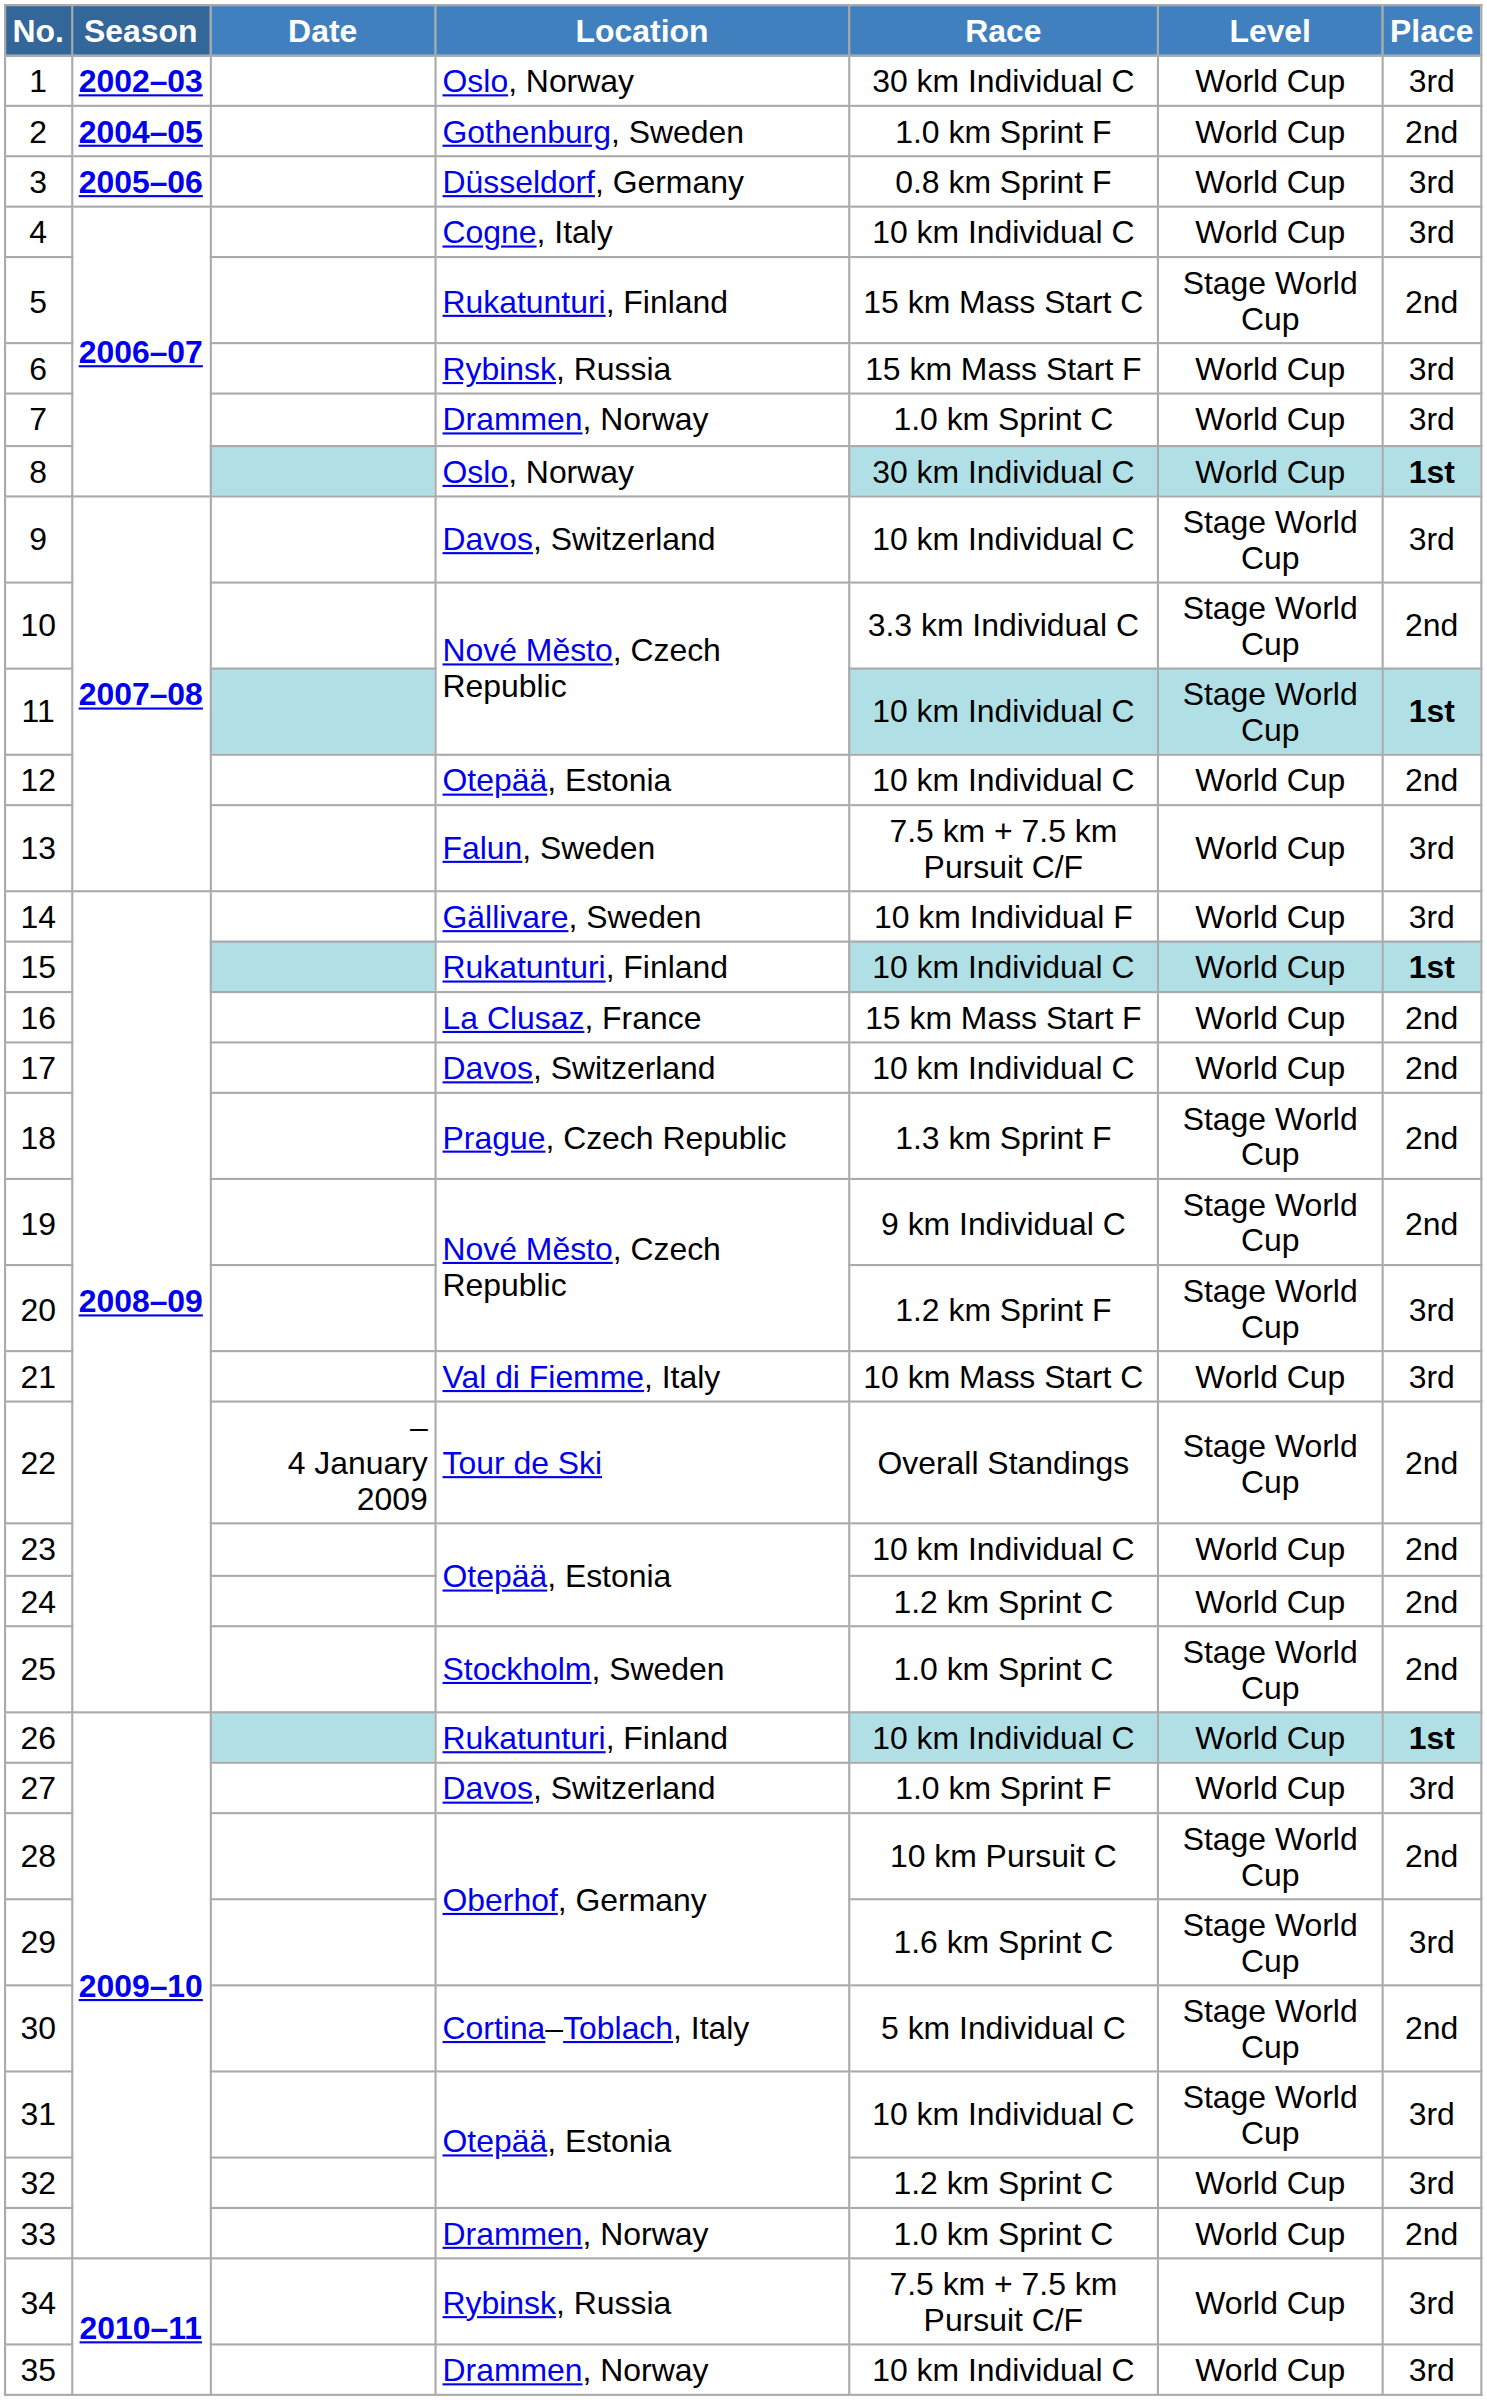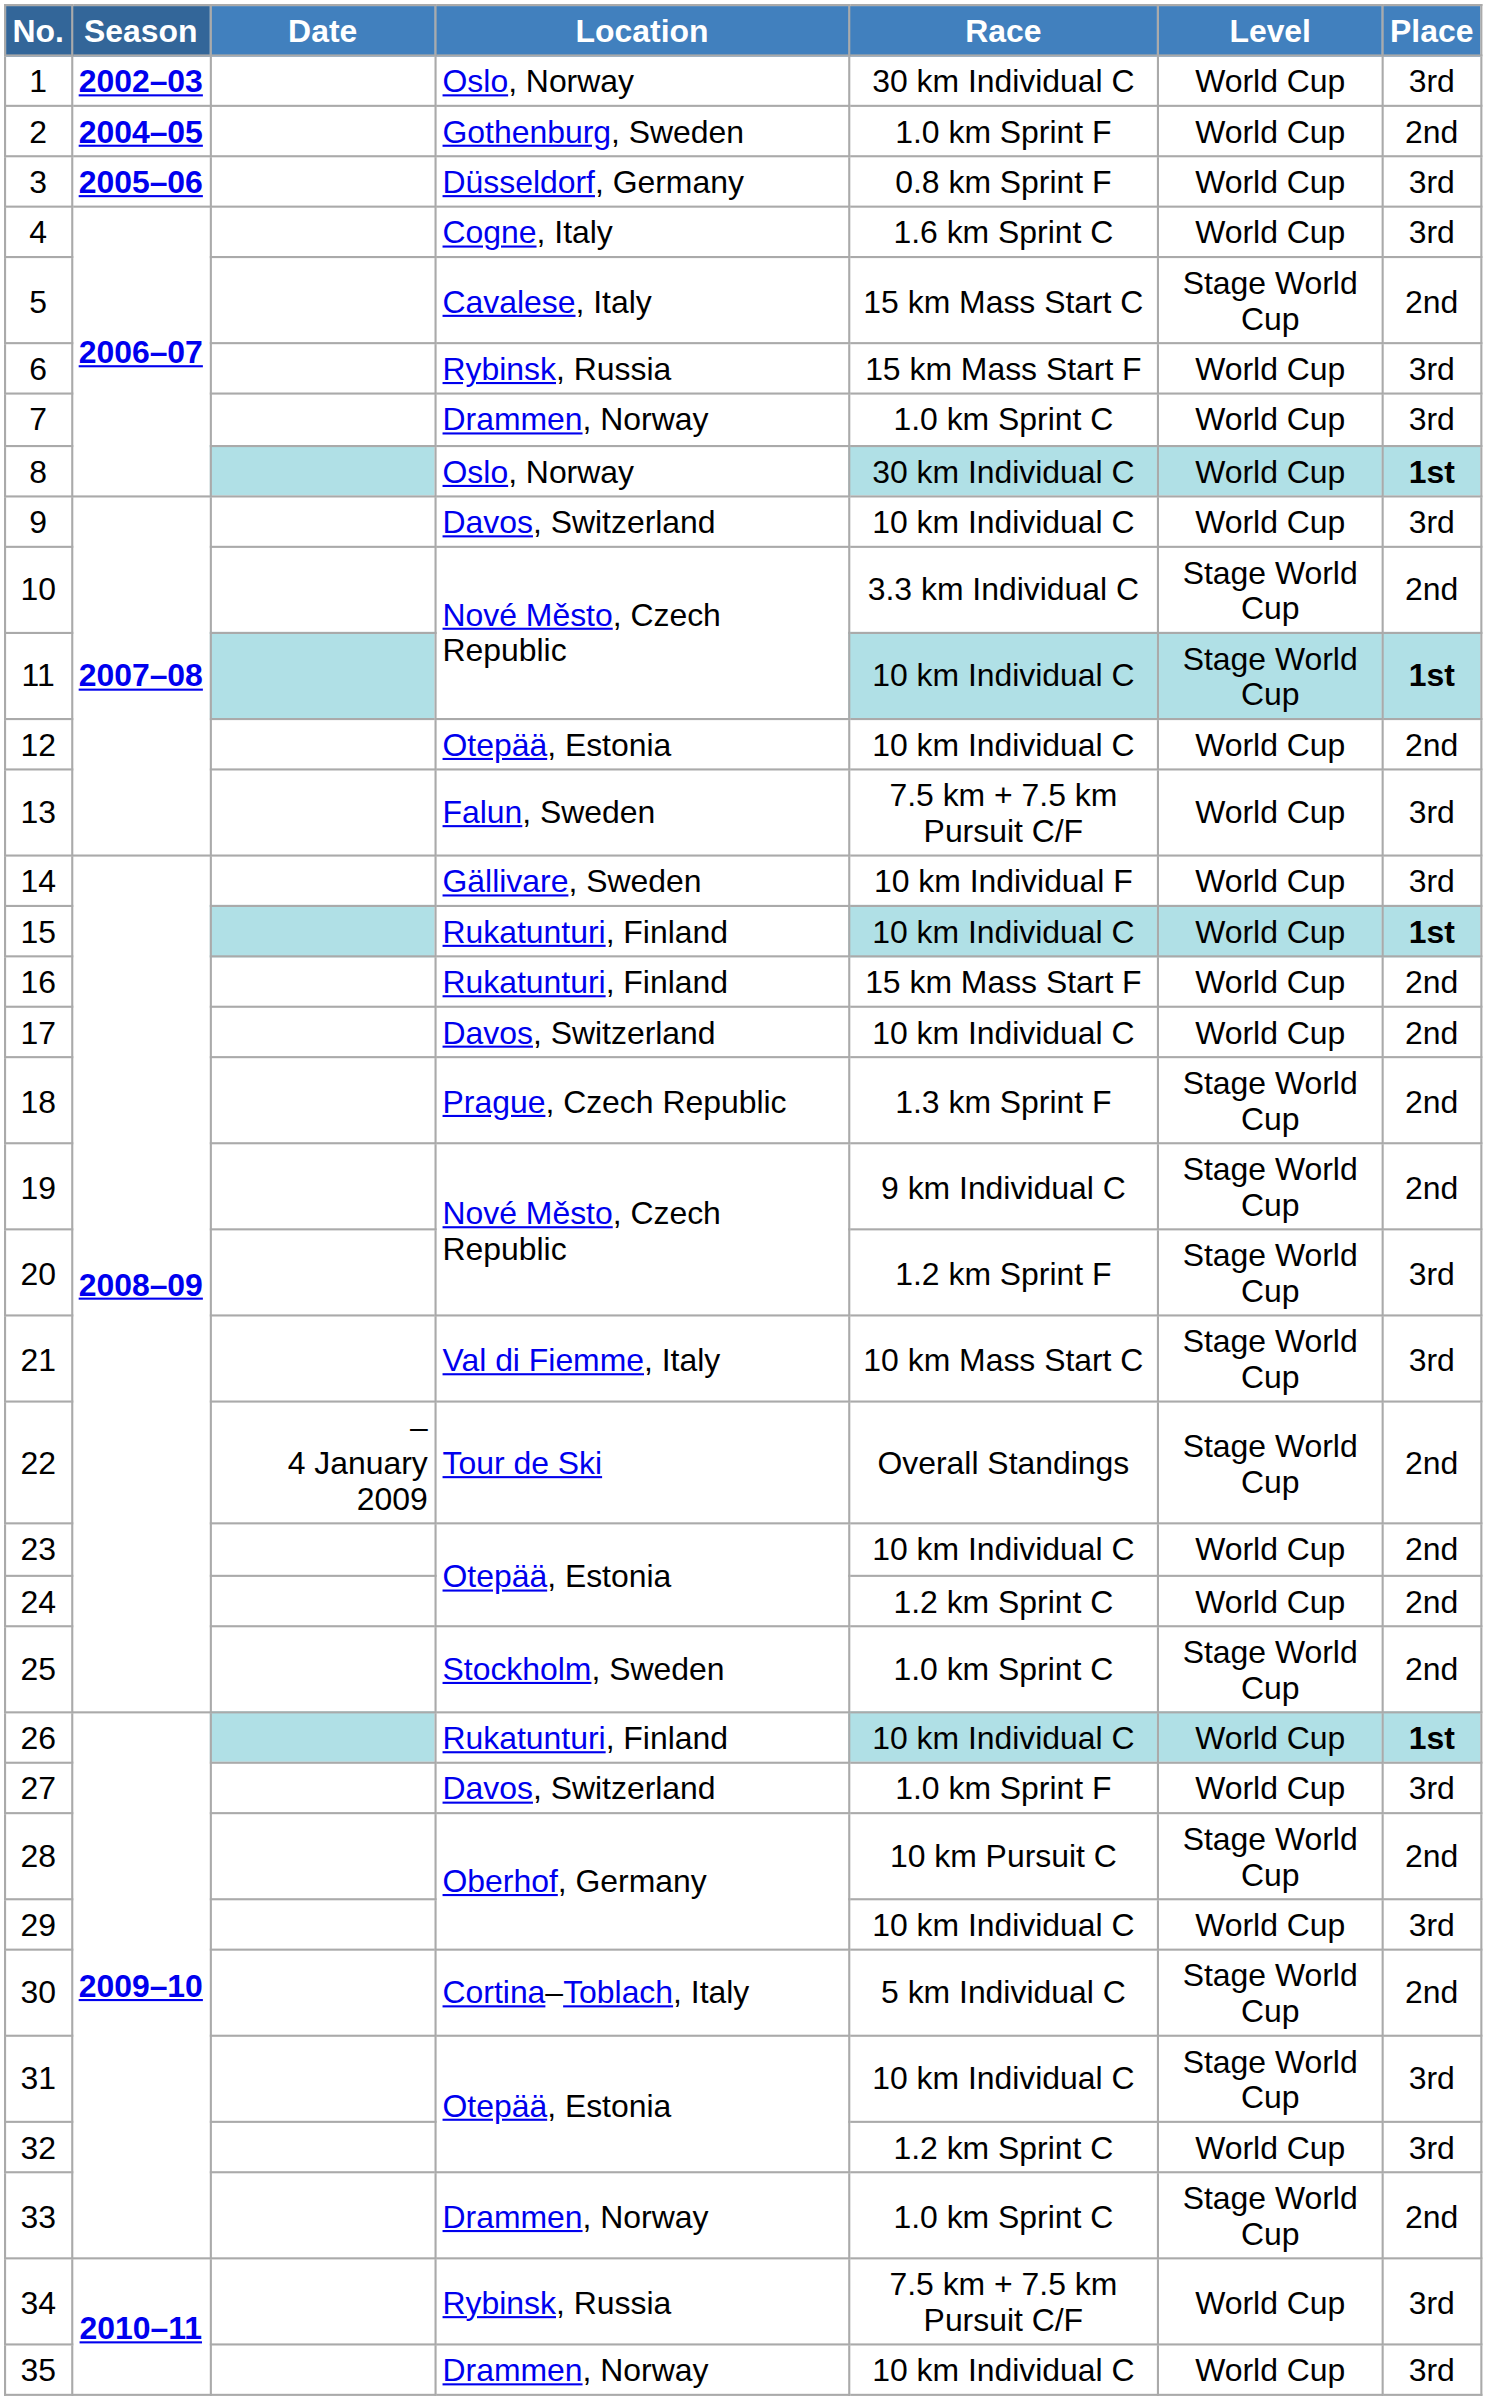(1003, 233) 10 km Individual C -> (1003, 233) 1.6 km Sprint C
(585, 301) Rukatunturi, Finland -> (547, 301) Cavalese, Italy
(1270, 539) Stage World Cup -> (1270, 521) World Cup
(572, 1018) La Clusaz, France -> (585, 982) Rukatunturi, Finland
(1270, 1377) World Cup -> (1270, 1359) Stage World Cup
(1003, 1942) 1.6 km Sprint C -> (1003, 1924) 10 km Individual C
(1270, 1942) Stage World Cup -> (1270, 1924) World Cup
(1270, 2234) World Cup -> (1270, 2216) Stage World Cup
